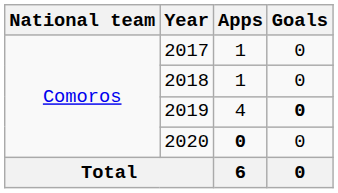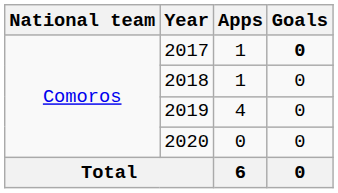(300, 50) normal -> (300, 50) bold
(300, 112) bold -> (300, 112) normal
(240, 142) bold -> (240, 142) normal
